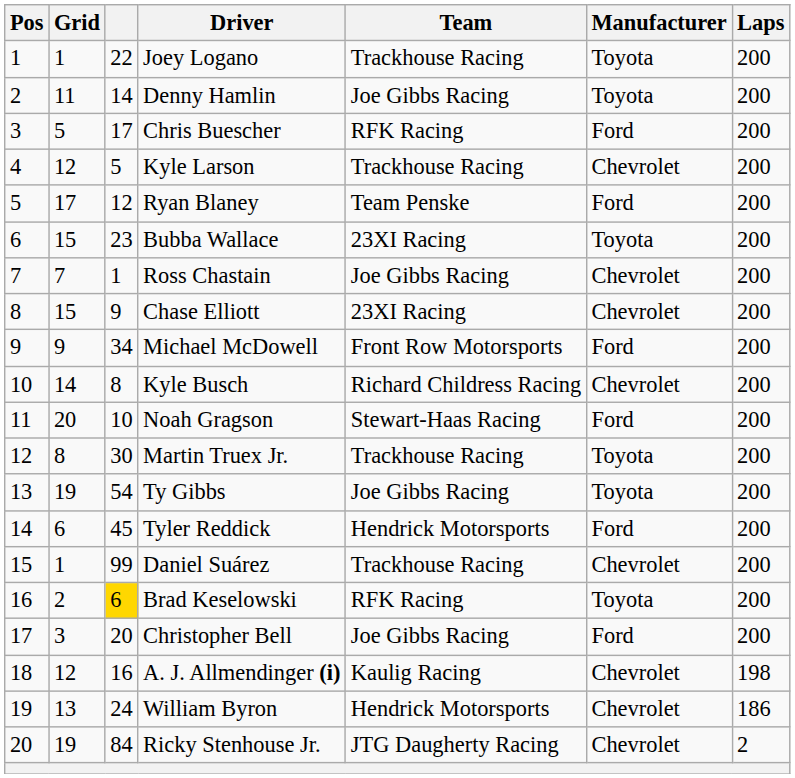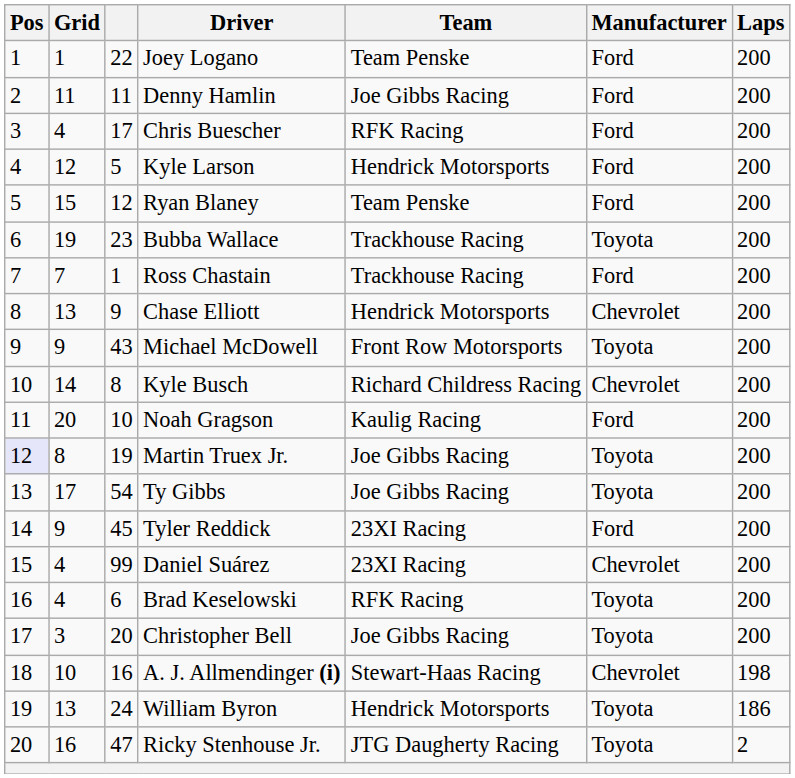(437, 58) Trackhouse Racing -> (410, 58) Team Penske
(622, 58) Toyota -> (613, 58) Ford
(122, 94) 14 -> (121, 94) 11
(622, 94) Toyota -> (613, 94) Ford
(60, 130) 5 -> (60, 130) 4
(437, 166) Trackhouse Racing -> (450, 166) Hendrick Motorsports
(636, 166) Chevrolet -> (613, 166) Ford
(65, 202) 17 -> (65, 202) 15
(65, 238) 15 -> (65, 238) 19
(408, 238) 23XI Racing -> (437, 238) Trackhouse Racing
(430, 274) Joe Gibbs Racing -> (437, 274) Trackhouse Racing
(636, 274) Chevrolet -> (613, 274) Ford
(65, 311) 15 -> (65, 311) 13
(408, 311) 23XI Racing -> (450, 311) Hendrick Motorsports
(122, 347) 34 -> (122, 347) 43
(613, 347) Ford -> (622, 347) Toyota
(446, 419) Stewart-Haas Racing -> (416, 419) Kaulig Racing
(21, 455) no background -> (21, 455) lavender background
(122, 455) 30 -> (122, 455) 19
(437, 455) Trackhouse Racing -> (430, 455) Joe Gibbs Racing
(65, 491) 19 -> (65, 491) 17
(60, 527) 6 -> (60, 527) 9
(450, 527) Hendrick Motorsports -> (408, 527) 23XI Racing
(60, 563) 1 -> (60, 563) 4
(437, 563) Trackhouse Racing -> (408, 563) 23XI Racing
(60, 599) 2 -> (60, 599) 4
(116, 599) gold background -> (116, 599) no background
(613, 636) Ford -> (622, 636) Toyota
(65, 672) 12 -> (65, 672) 10
(416, 672) Kaulig Racing -> (446, 672) Stewart-Haas Racing
(636, 708) Chevrolet -> (622, 708) Toyota
(65, 744) 19 -> (65, 744) 16
(122, 744) 84 -> (122, 744) 47
(636, 744) Chevrolet -> (622, 744) Toyota
